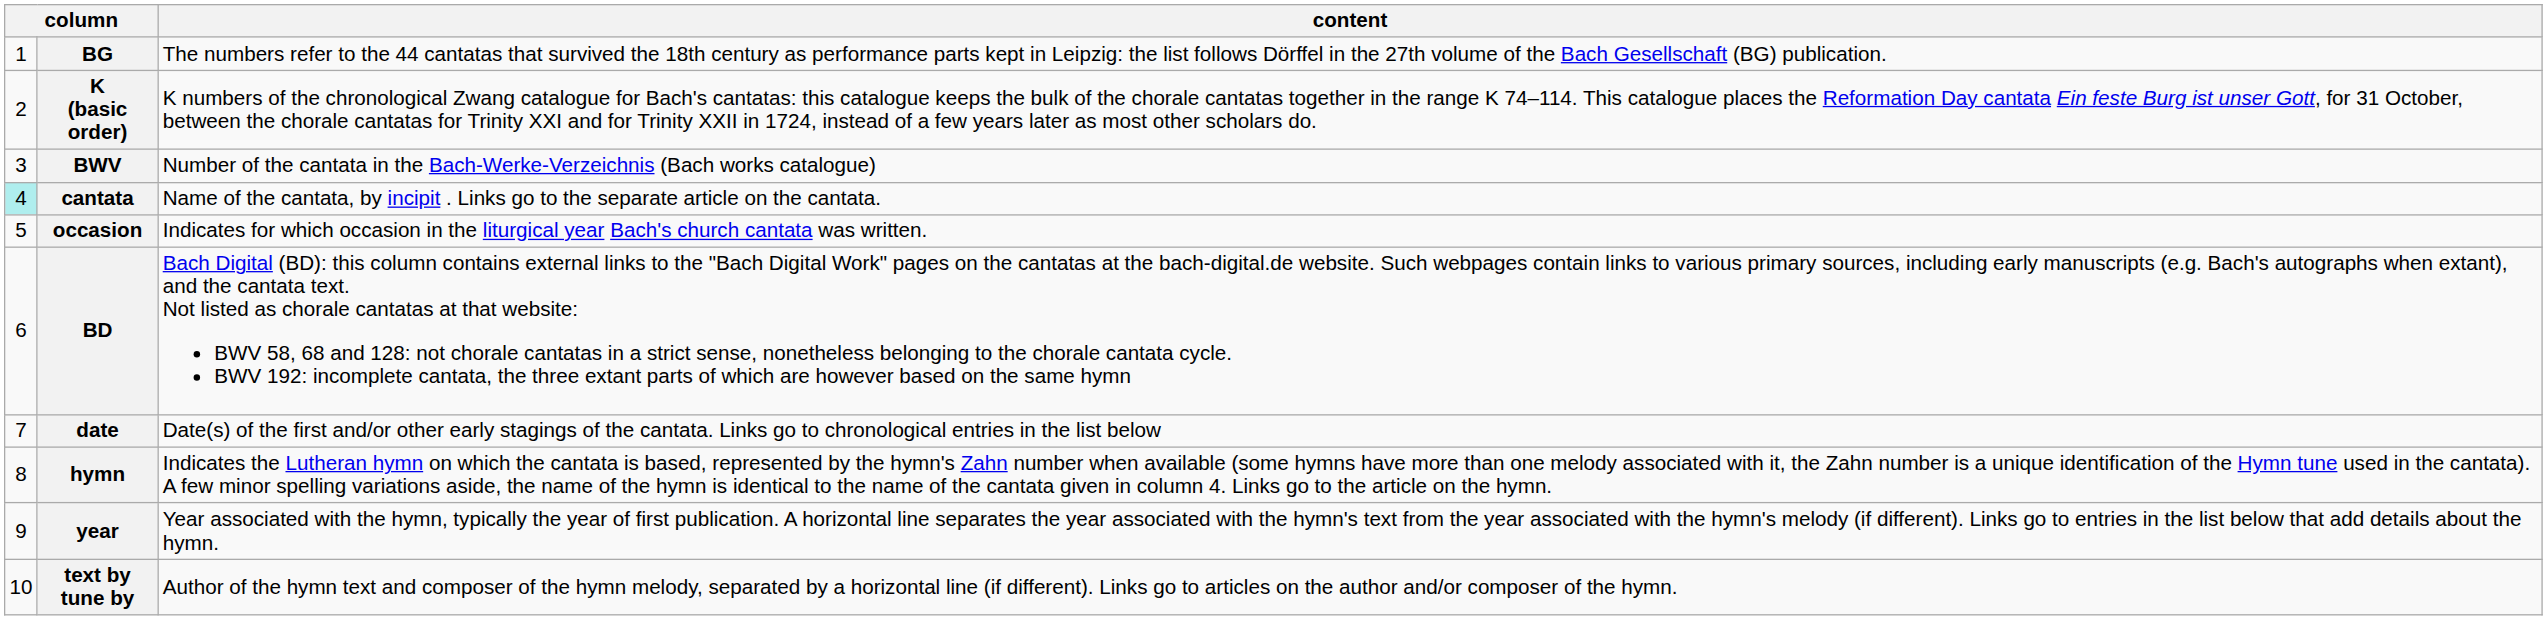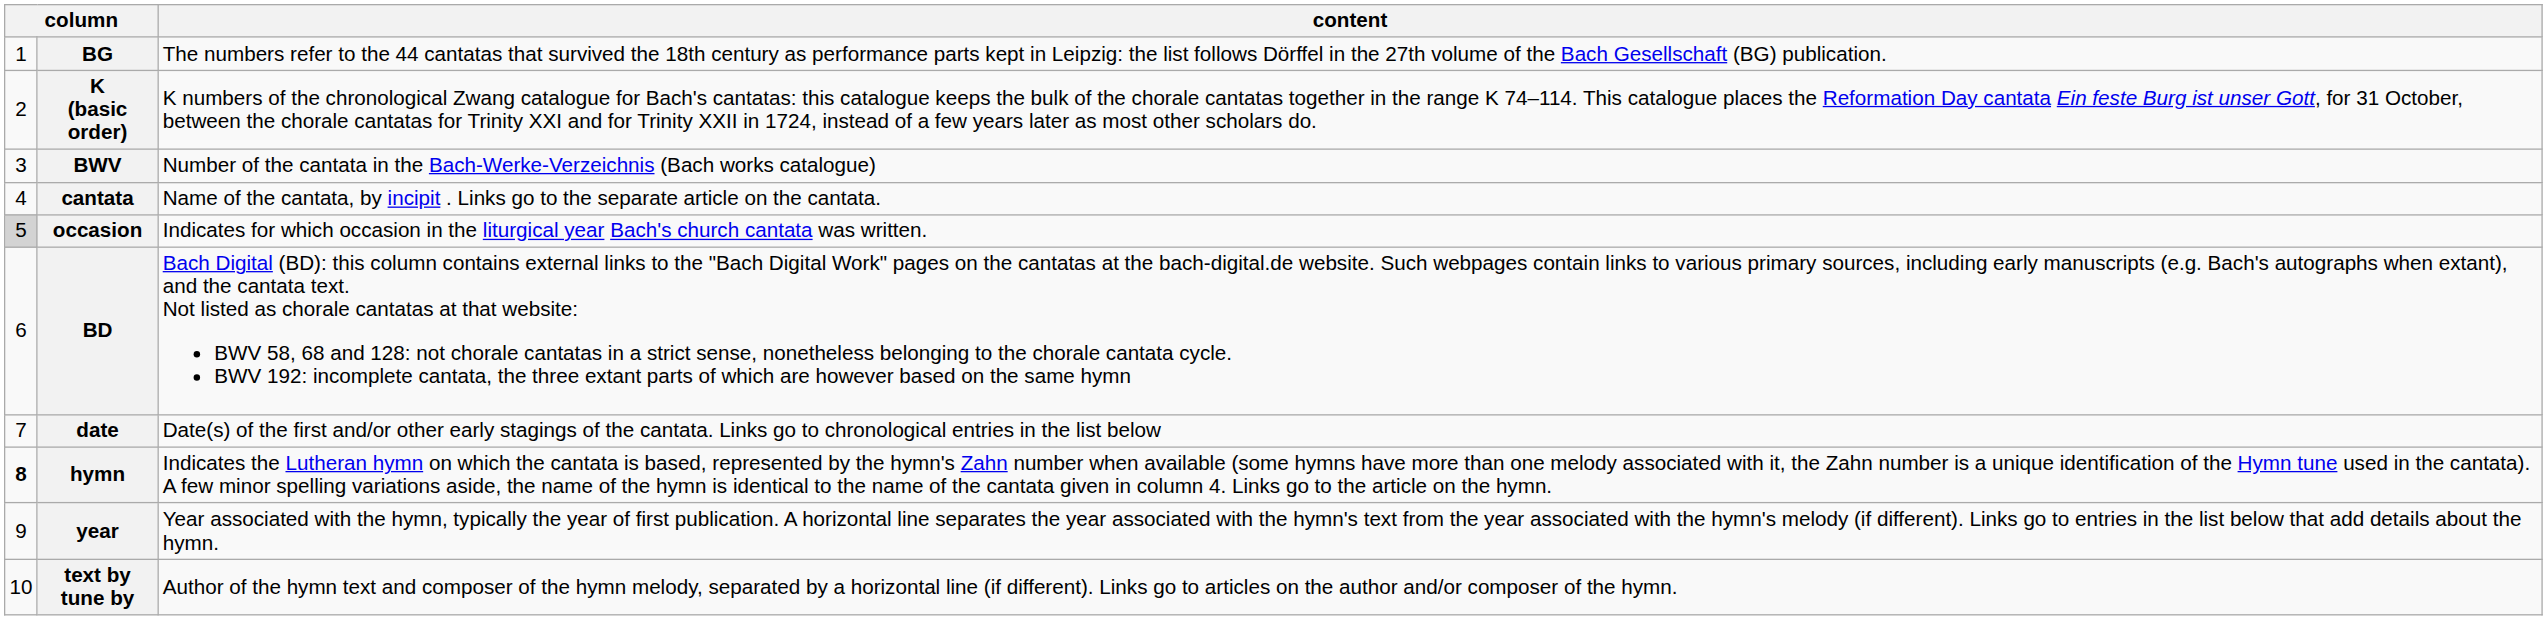(21, 198) paleturquoise background -> (21, 198) no background
(21, 230) no background -> (21, 230) lightgrey background
(21, 474) normal -> (21, 474) bold
